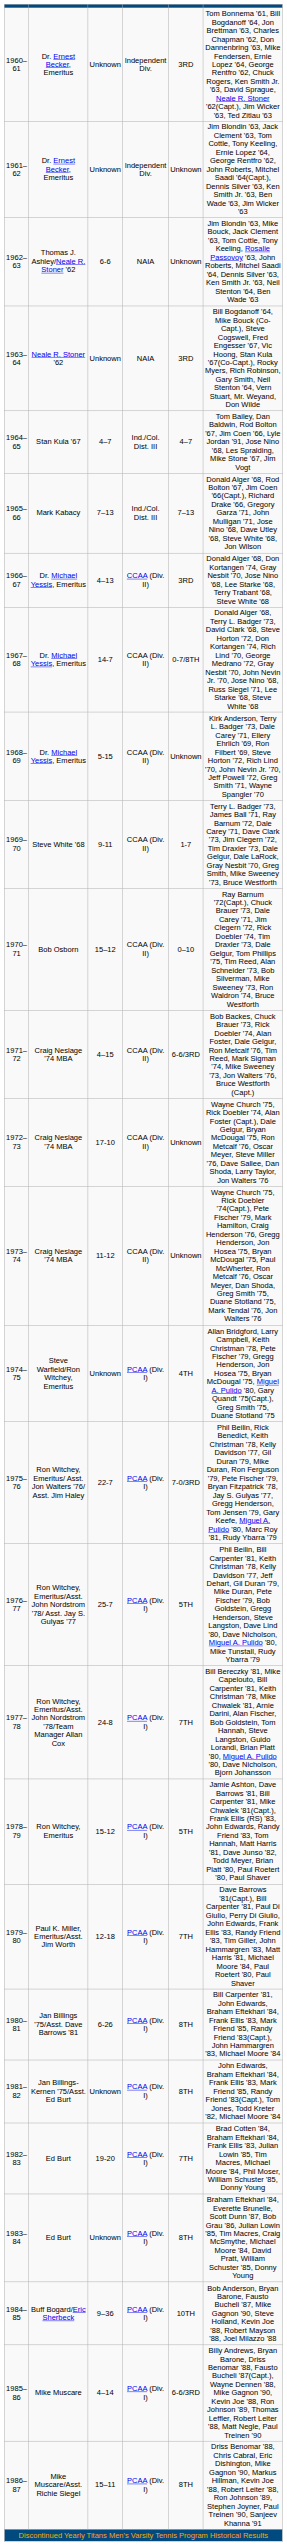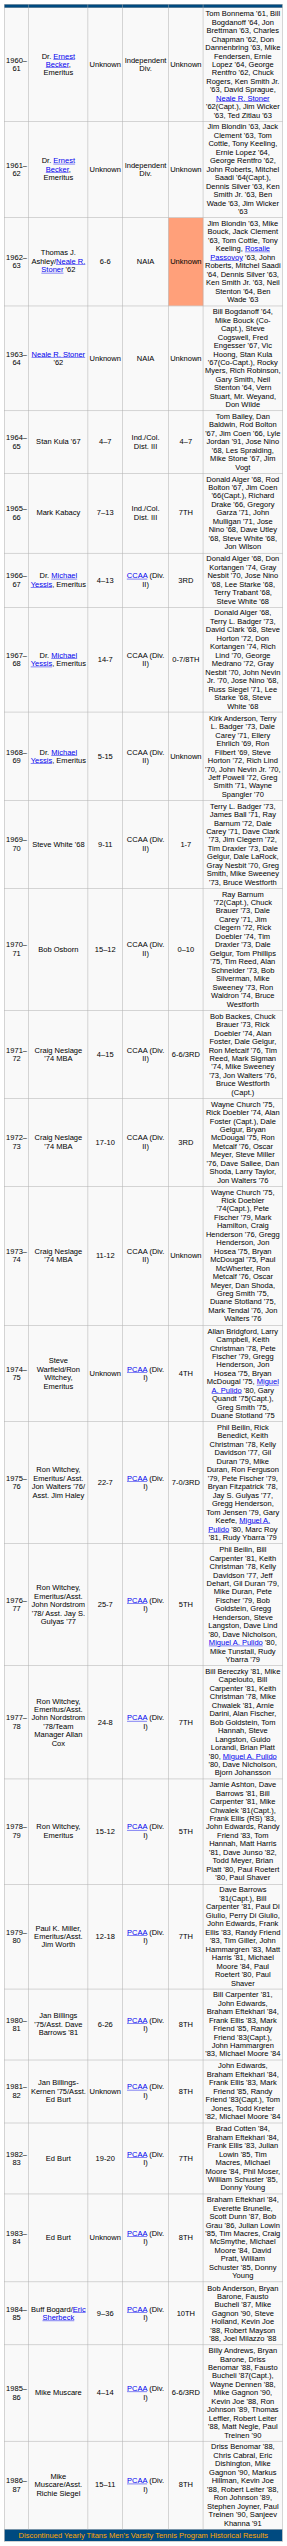(186, 64) 3RD -> (186, 64) Unknown
(186, 261) no background -> (186, 261) lightsalmon background
(186, 358) 3RD -> (186, 358) Unknown
(186, 513) 7–13 -> (186, 513) 7TH
(186, 1142) Unknown -> (186, 1142) 3RD
